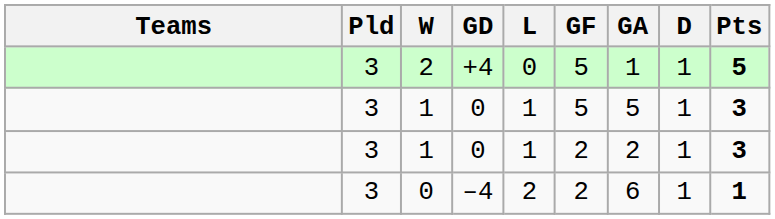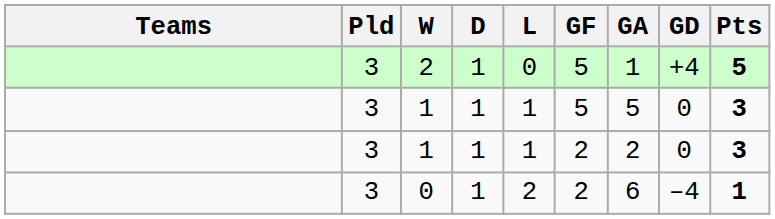columns swapped: (684, 26) <-> (478, 26)
